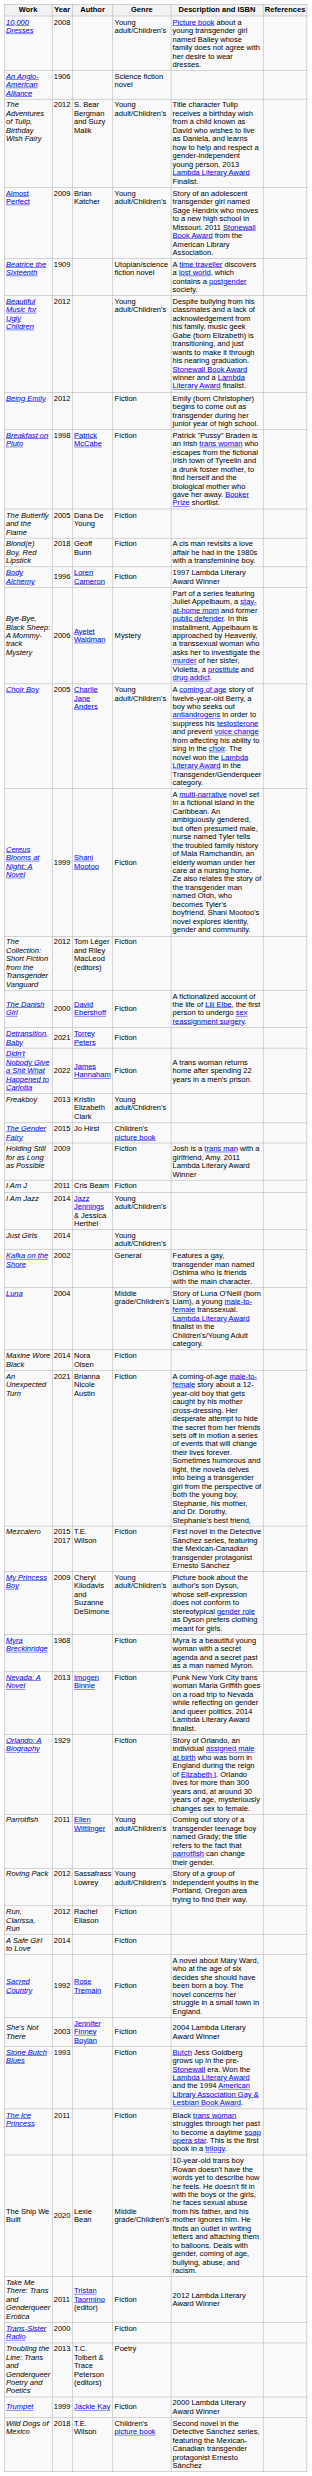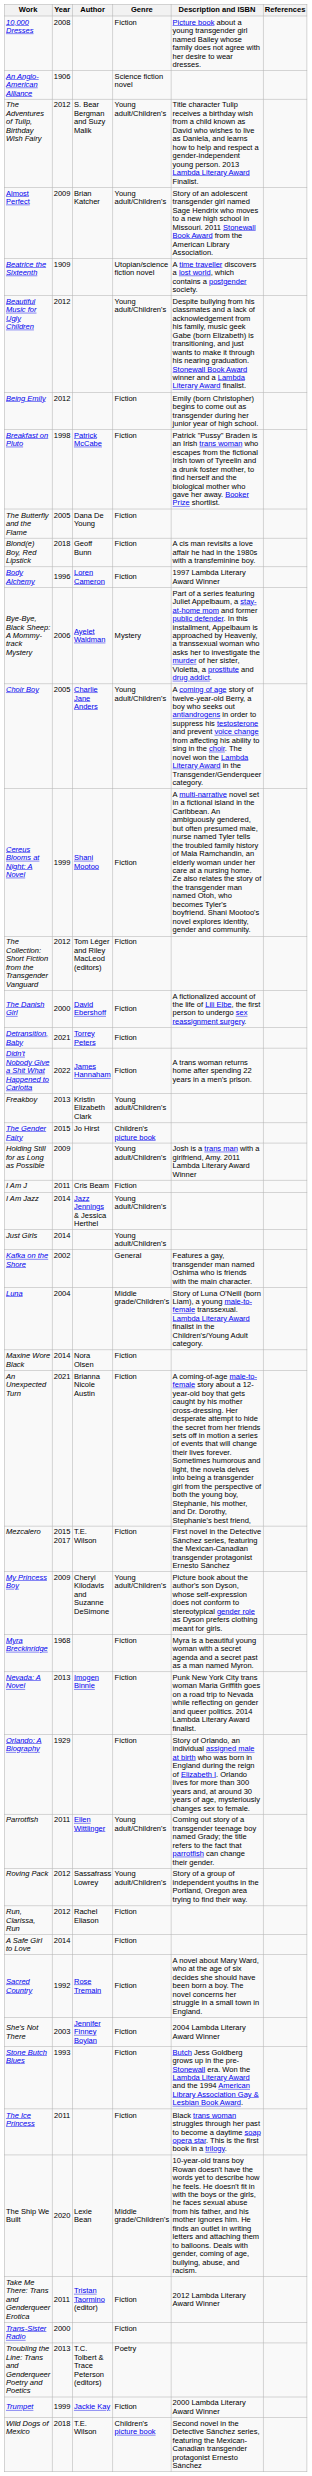(140, 26) Young adult/Children's -> (126, 22) Fiction
(126, 1149) Fiction -> (140, 1153) Young adult/Children's
